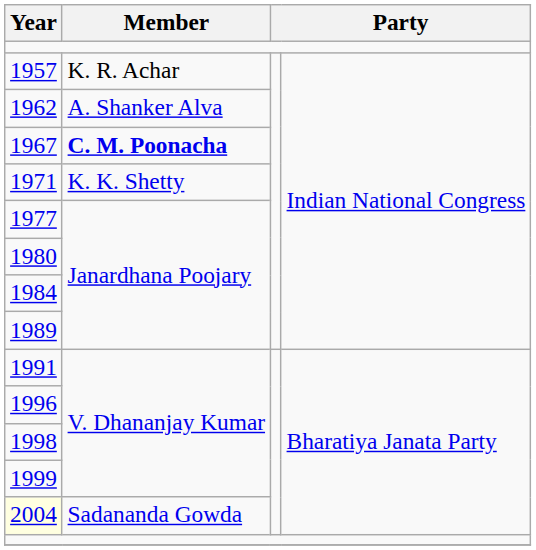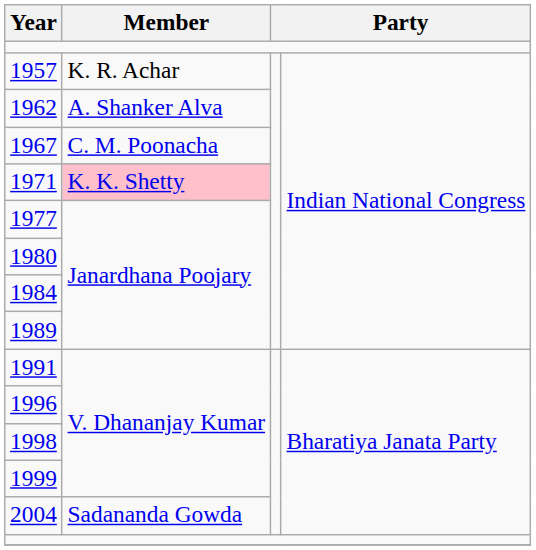(147, 144) bold -> (143, 144) normal
(126, 181) no background -> (126, 181) pink background
(33, 515) lightyellow background -> (33, 515) no background
